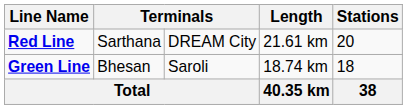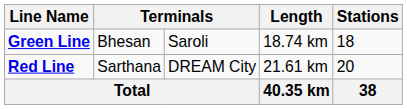rows swapped: (41, 41) <-> (49, 66)
